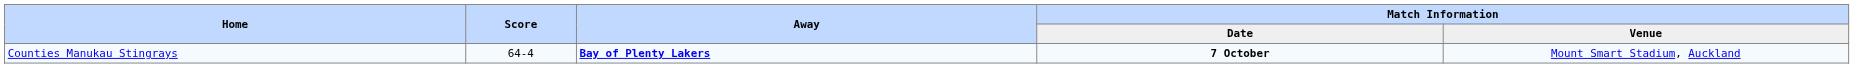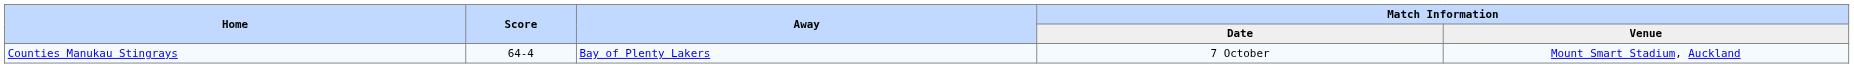(645, 53) bold -> (645, 53) normal
(1240, 53) bold -> (1240, 53) normal
